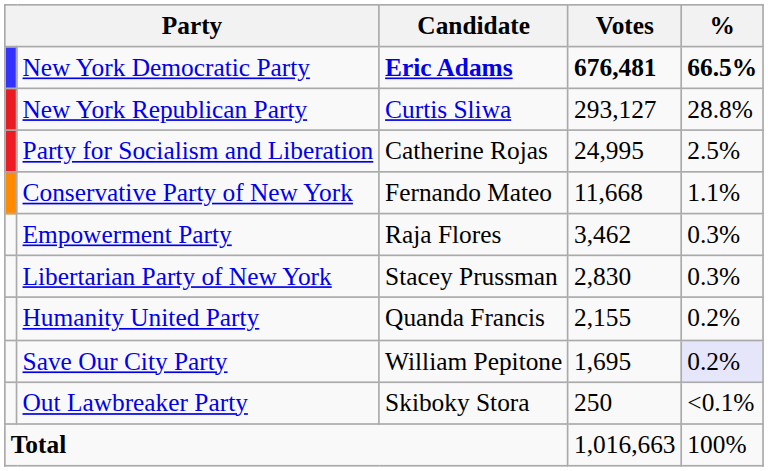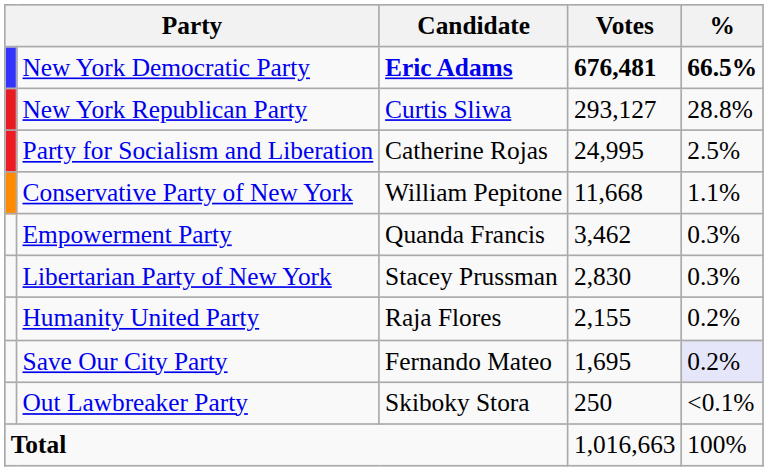(469, 193) Fernando Mateo -> (474, 193) William Pepitone
(443, 234) Raja Flores -> (465, 234) Quanda Francis
(465, 318) Quanda Francis -> (443, 318) Raja Flores
(474, 360) William Pepitone -> (469, 360) Fernando Mateo
